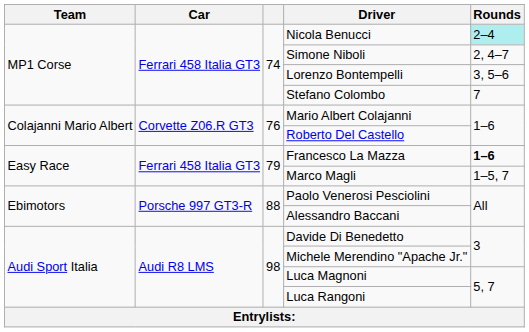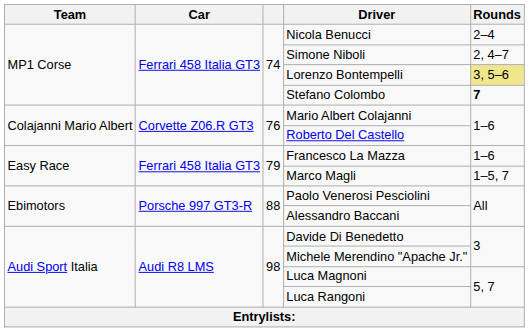(484, 34) paleturquoise background -> (484, 34) no background
(491, 75) no background -> (491, 75) khaki background
(477, 95) normal -> (477, 95) bold
(484, 155) bold -> (484, 155) normal
